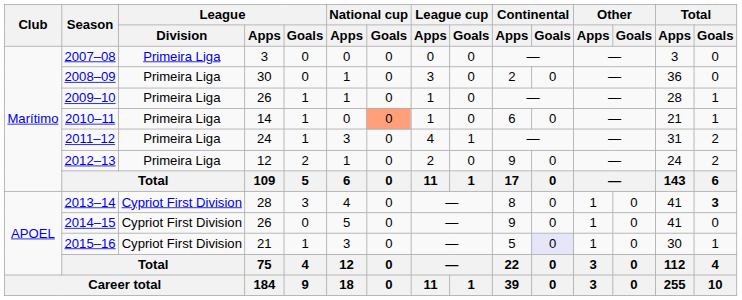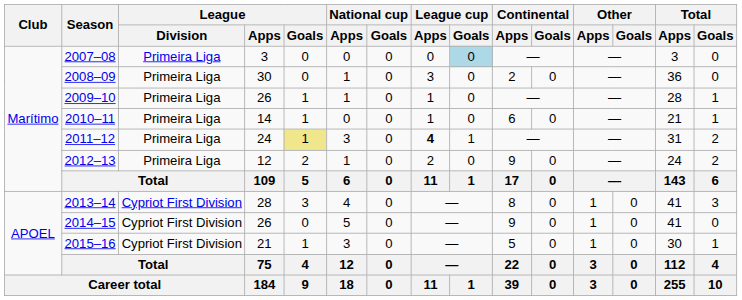(471, 56) no background -> (471, 56) lightblue background
(389, 118) lightsalmon background -> (389, 118) no background
(305, 139) no background -> (305, 139) khaki background
(431, 139) normal -> (431, 139) bold
(715, 202) bold -> (715, 202) normal
(553, 243) lavender background -> (553, 243) no background
